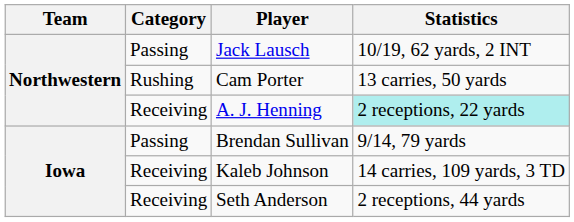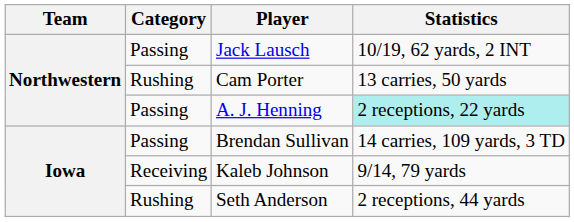(169, 110) Receiving -> (159, 110) Passing
(412, 140) 9/14, 79 yards -> (461, 140) 14 carries, 109 yards, 3 TD
(461, 170) 14 carries, 109 yards, 3 TD -> (412, 170) 9/14, 79 yards
(169, 200) Receiving -> (162, 200) Rushing
